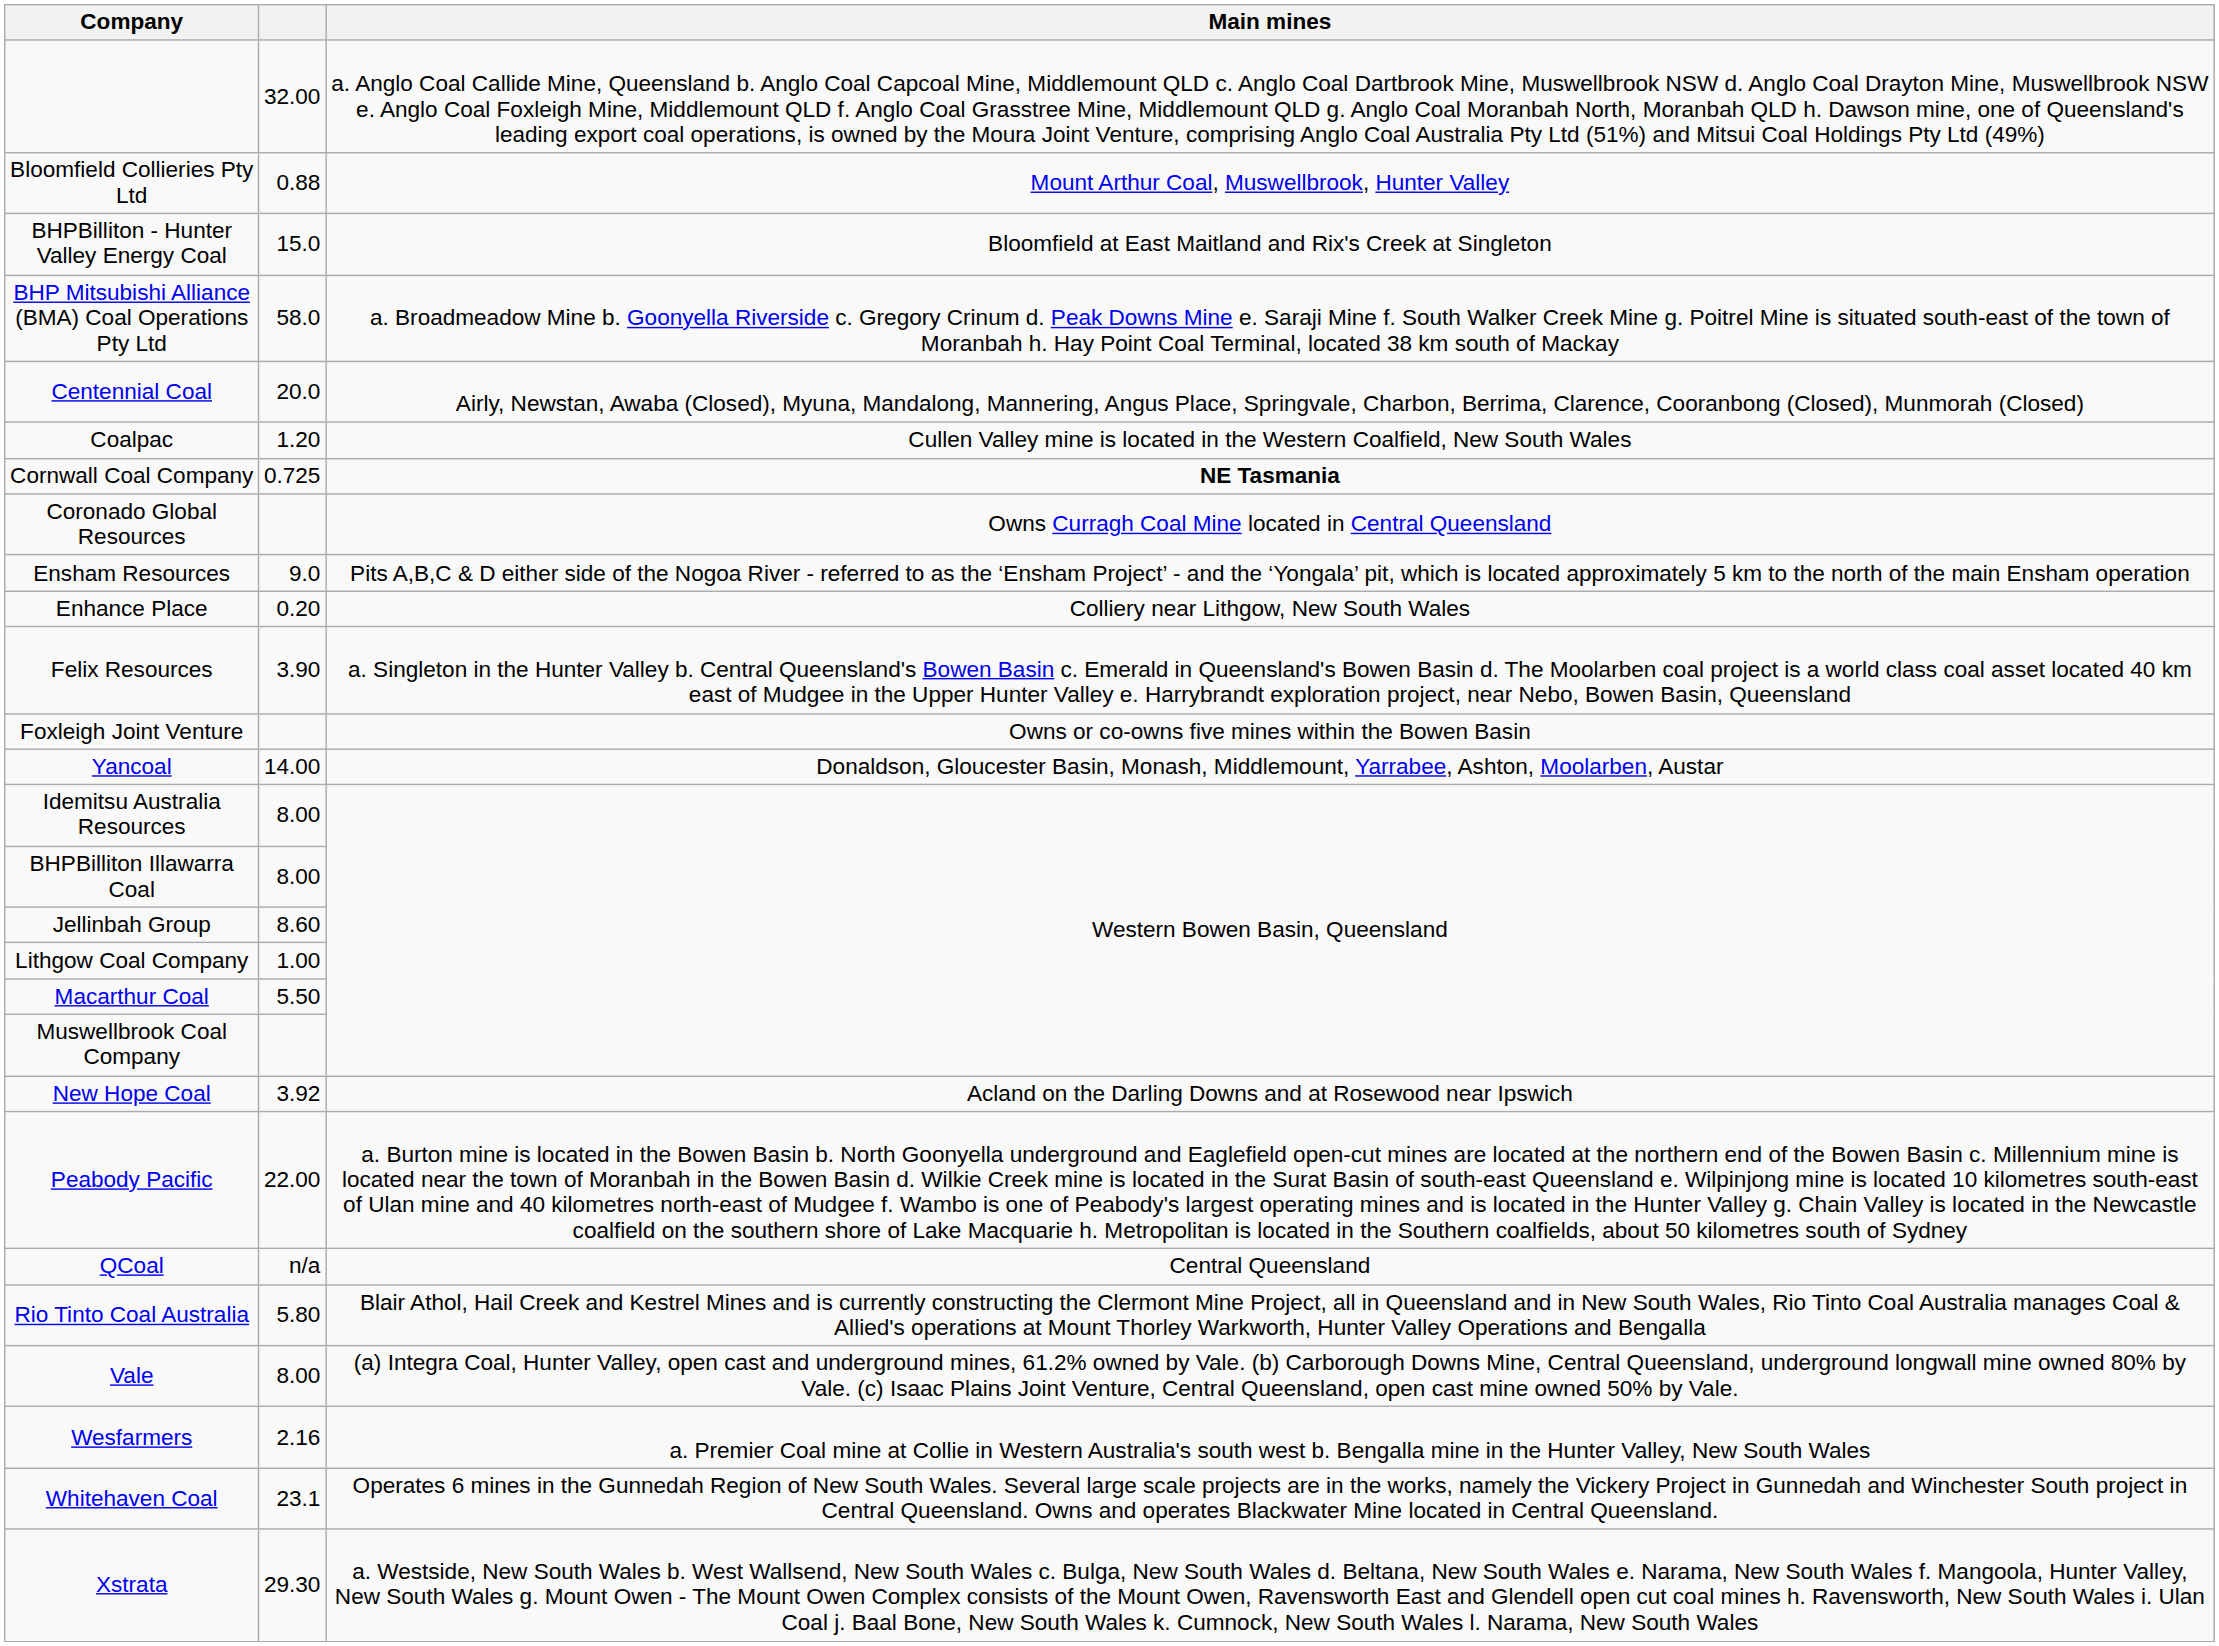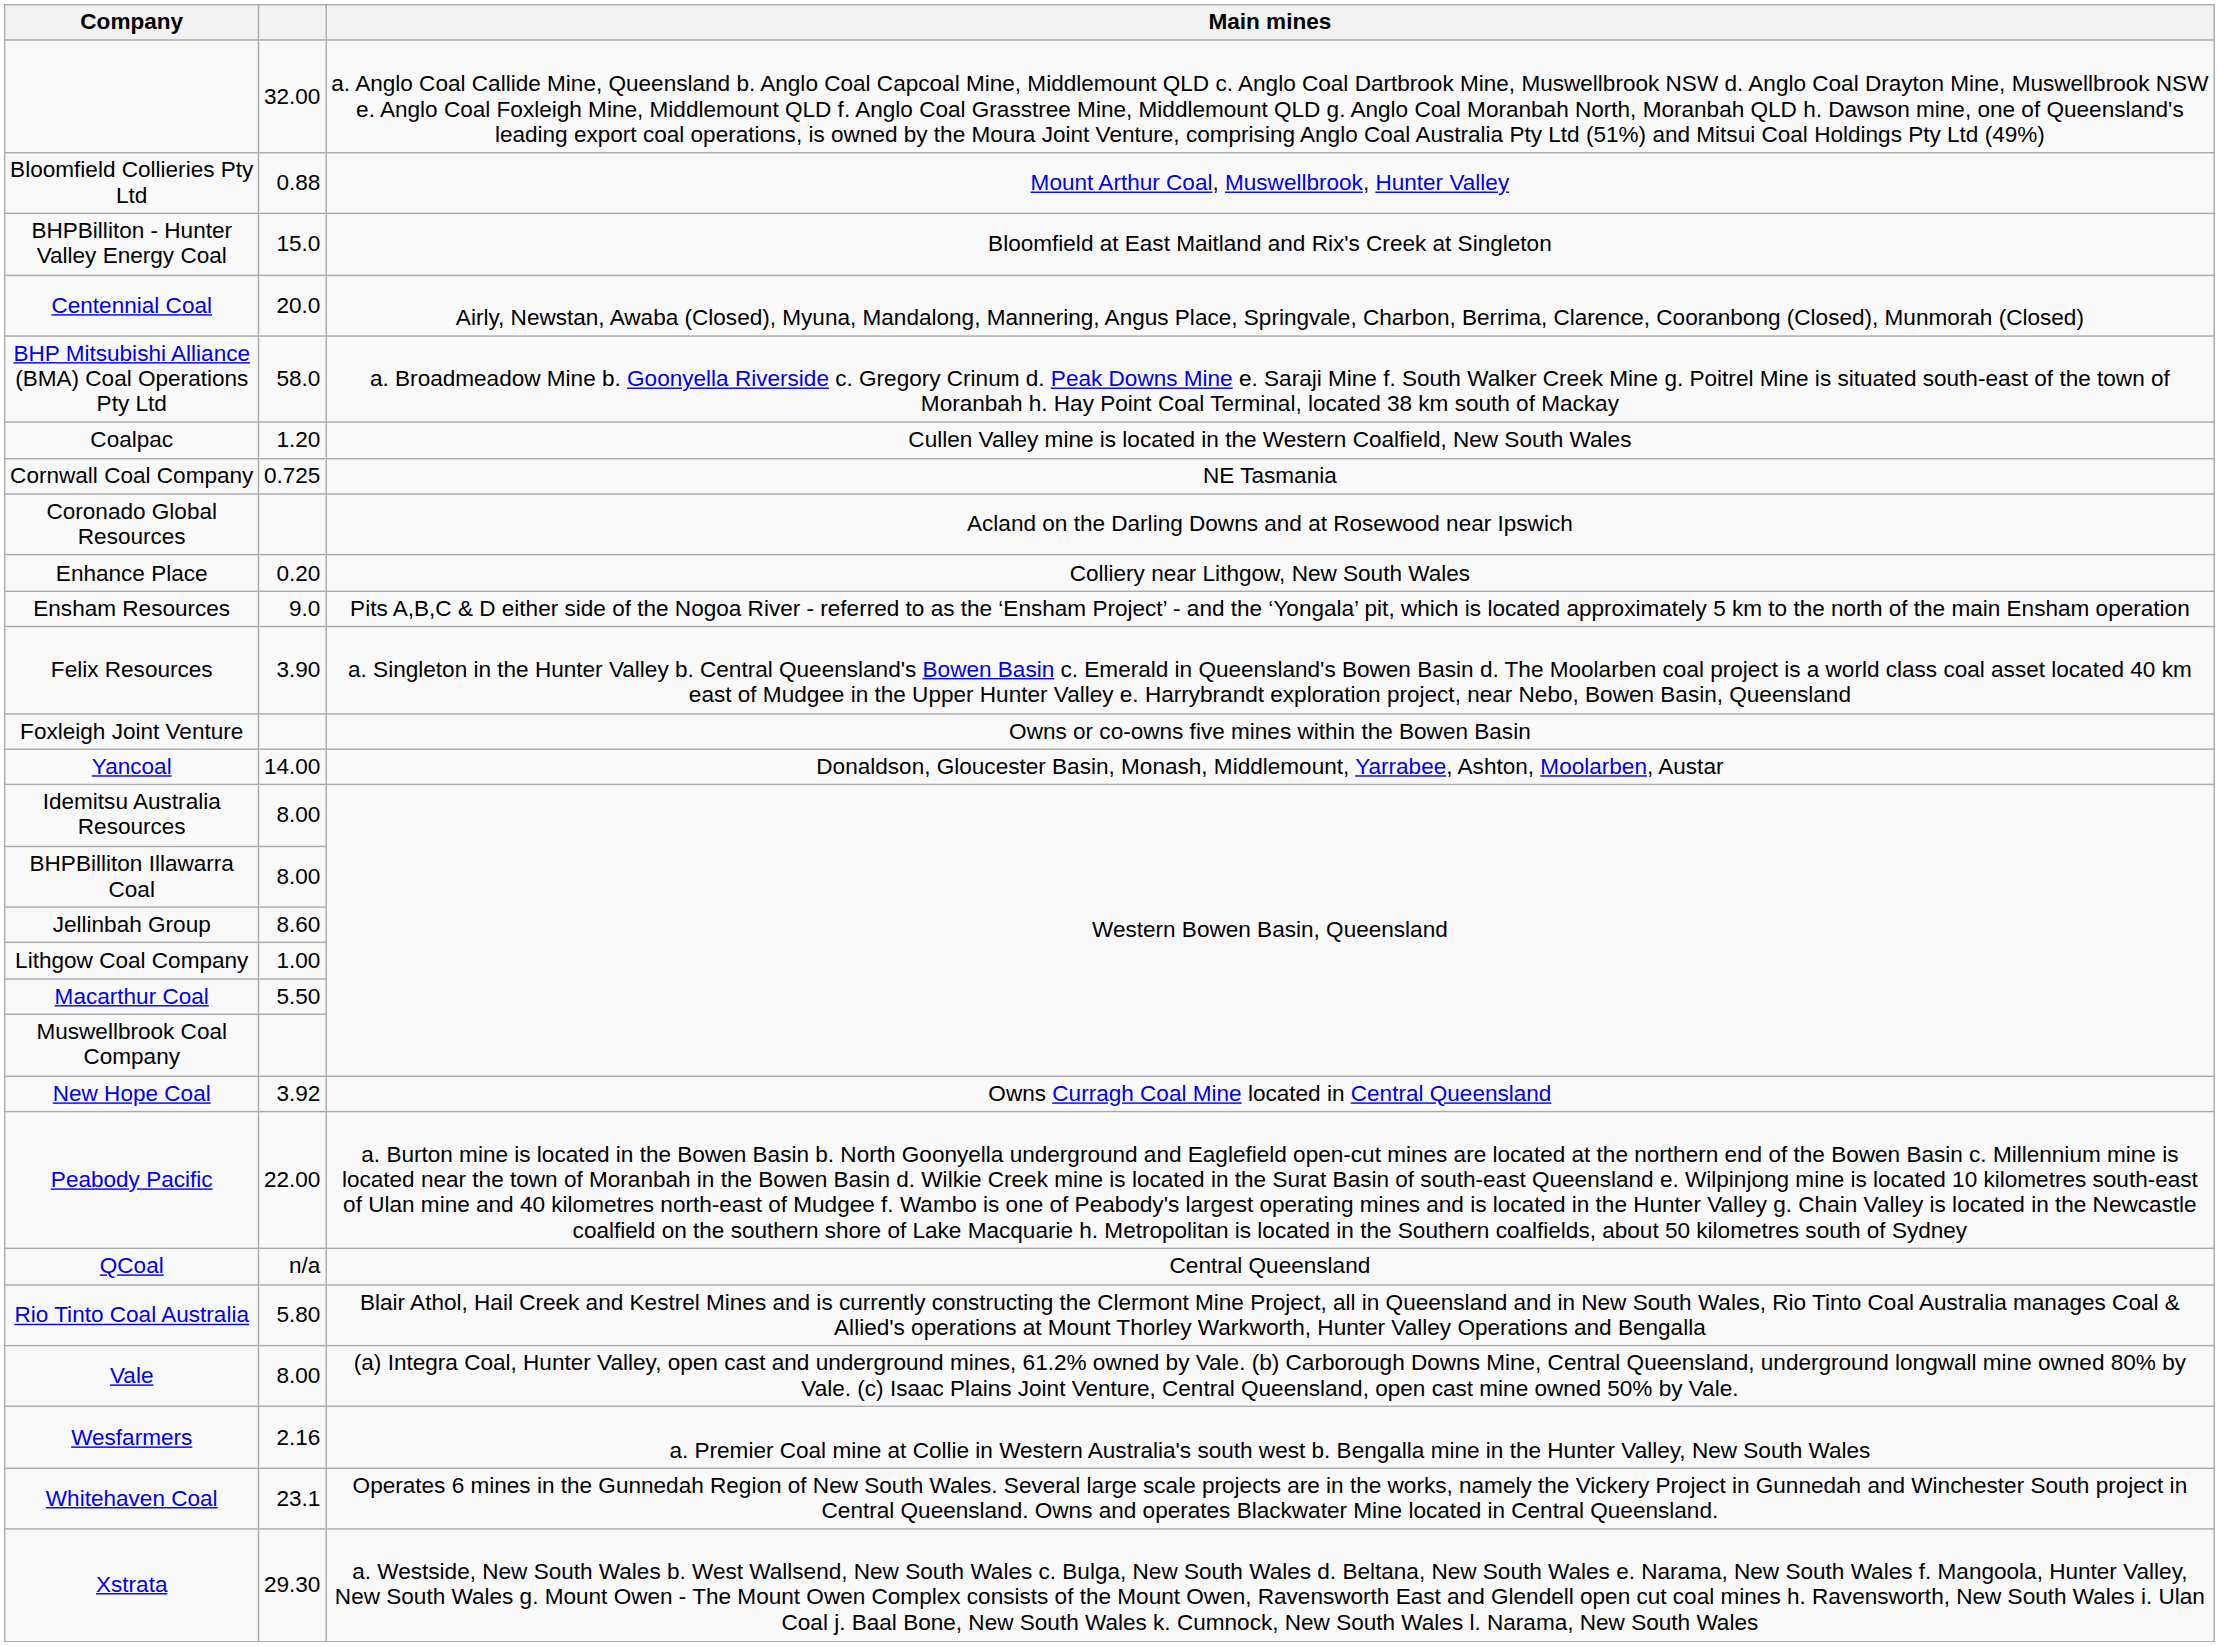rows swapped: (132, 317) <-> (132, 391)
(1270, 475) bold -> (1270, 475) normal
(1270, 524) Owns Curragh Coal Mine located in Central Queensland -> (1270, 524) Acland on the Darling Downs and at Rosewood near Ipswich
rows swapped: (132, 608) <-> (132, 572)
(1270, 1093) Acland on the Darling Downs and at Rosewood near Ipswich -> (1270, 1093) Owns Curragh Coal Mine located in Central Queensland
